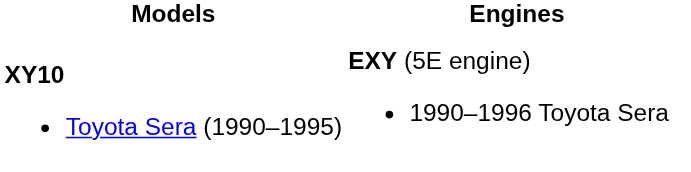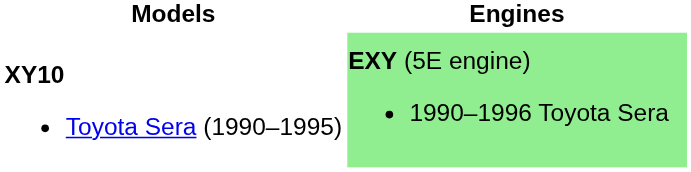(517, 88) no background -> (517, 88) lightgreen background
